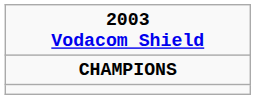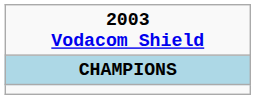(128, 70) no background -> (128, 70) lightblue background
